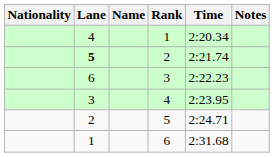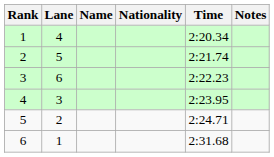columns swapped: (167, 15) <-> (39, 15)
(91, 57) bold -> (59, 57) normal
